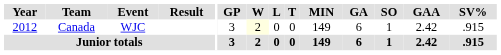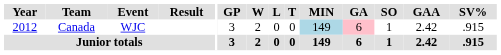(258, 27) lightyellow background -> (258, 27) no background
(321, 27) no background -> (321, 27) lightblue background
(359, 27) no background -> (359, 27) pink background
